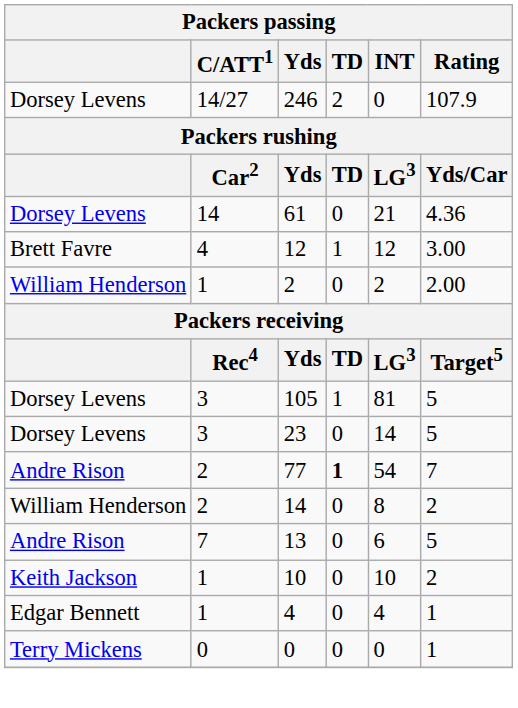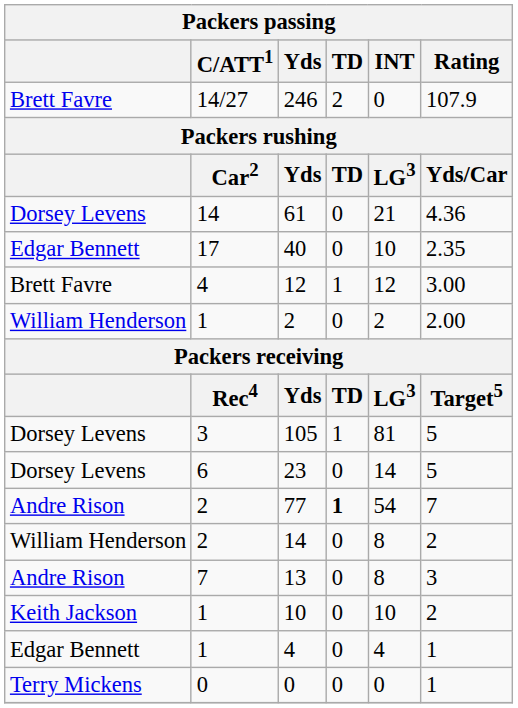(78, 100) Dorsey Levens -> (61, 100) Brett Favre
+ row: (295, 249)
(202, 434) 3 -> (202, 470) 6
(379, 541) 6 -> (379, 577) 8
(432, 541) 5 -> (432, 577) 3
